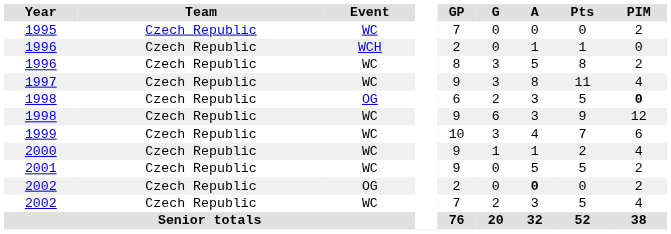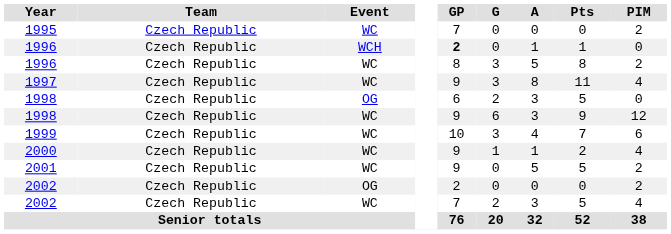(457, 47) normal -> (457, 47) bold
(639, 99) bold -> (639, 99) normal
(535, 186) bold -> (535, 186) normal
